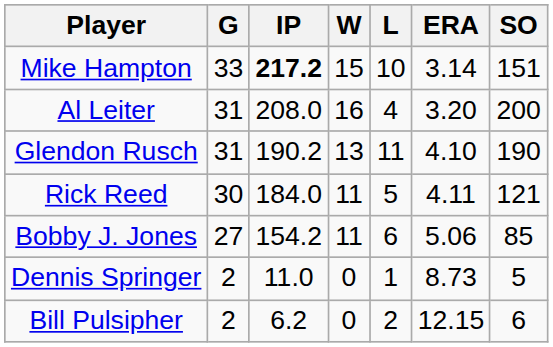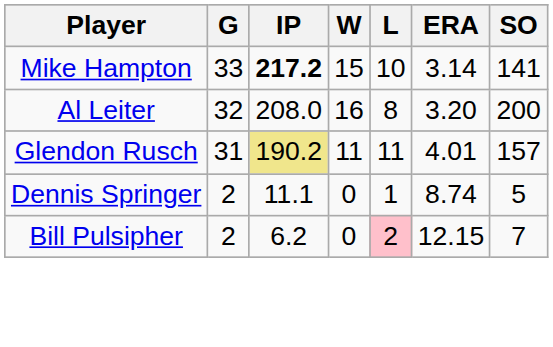(519, 67) 151 -> (519, 67) 141
(228, 109) 31 -> (228, 109) 32
(391, 109) 4 -> (391, 109) 8
(289, 151) no background -> (289, 151) khaki background
(349, 151) 13 -> (349, 151) 11
(451, 151) 4.10 -> (451, 151) 4.01
(519, 151) 190 -> (519, 151) 157
- row: (106, 194)
- row: (106, 236)
(289, 278) 11.0 -> (289, 194) 11.1
(451, 278) 8.73 -> (451, 194) 8.74
(391, 320) no background -> (391, 236) pink background
(519, 320) 6 -> (519, 236) 7
